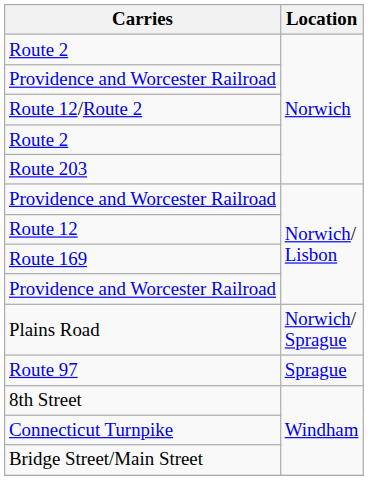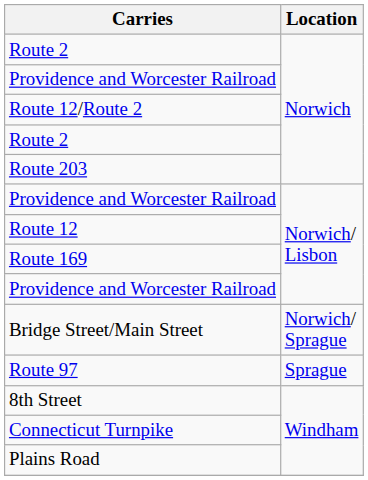(54, 329) Plains Road -> (106, 329) Bridge Street/Main Street
(106, 459) Bridge Street/Main Street -> (54, 459) Plains Road
